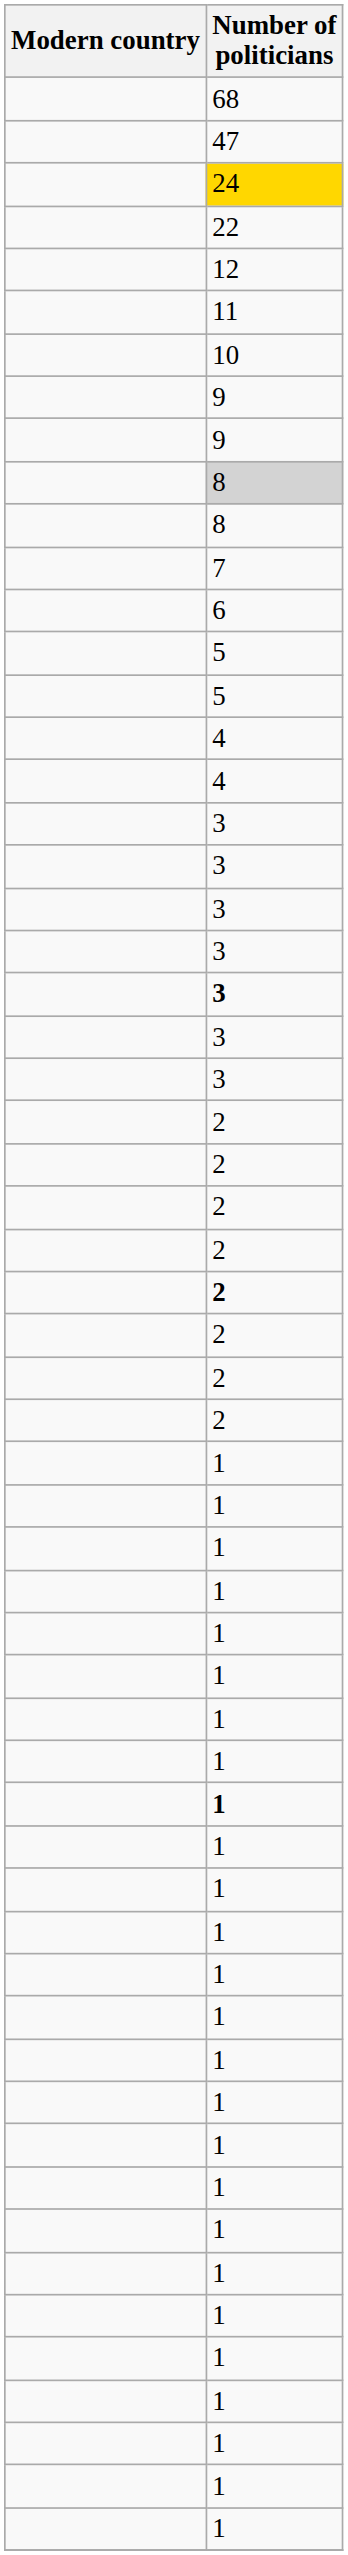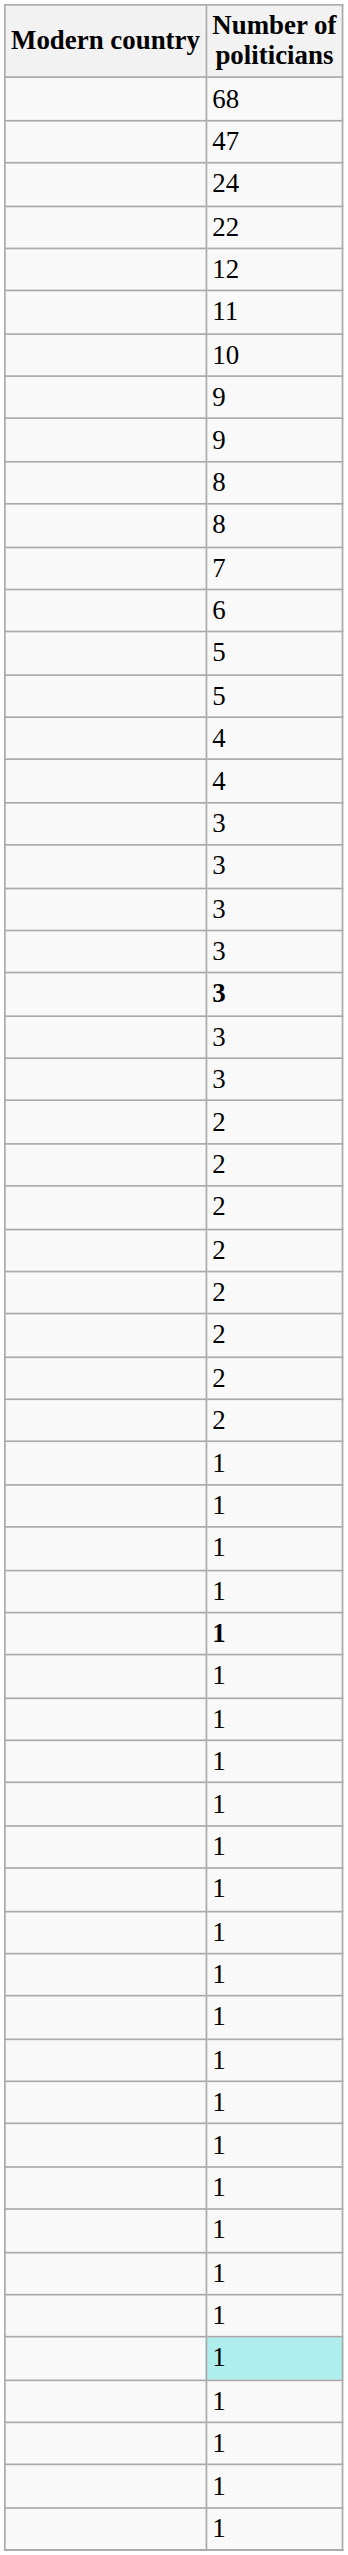(226, 183) gold background -> (226, 183) no background
(219, 482) lightgrey background -> (219, 482) no background
(219, 1292) bold -> (219, 1292) normal
(219, 1633) normal -> (219, 1633) bold
(219, 1803) bold -> (219, 1803) normal
(219, 2358) no background -> (219, 2358) paleturquoise background
